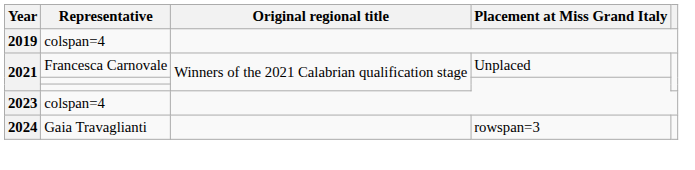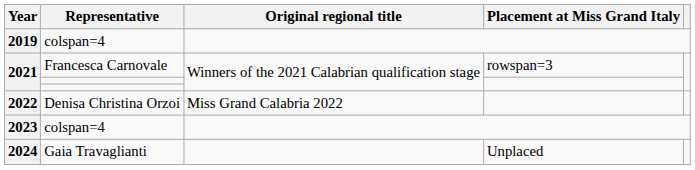(502, 65) Unplaced -> (520, 65) rowspan=3
+ row: (23, 103)
(507, 127) rowspan=3 -> (515, 152) Unplaced
